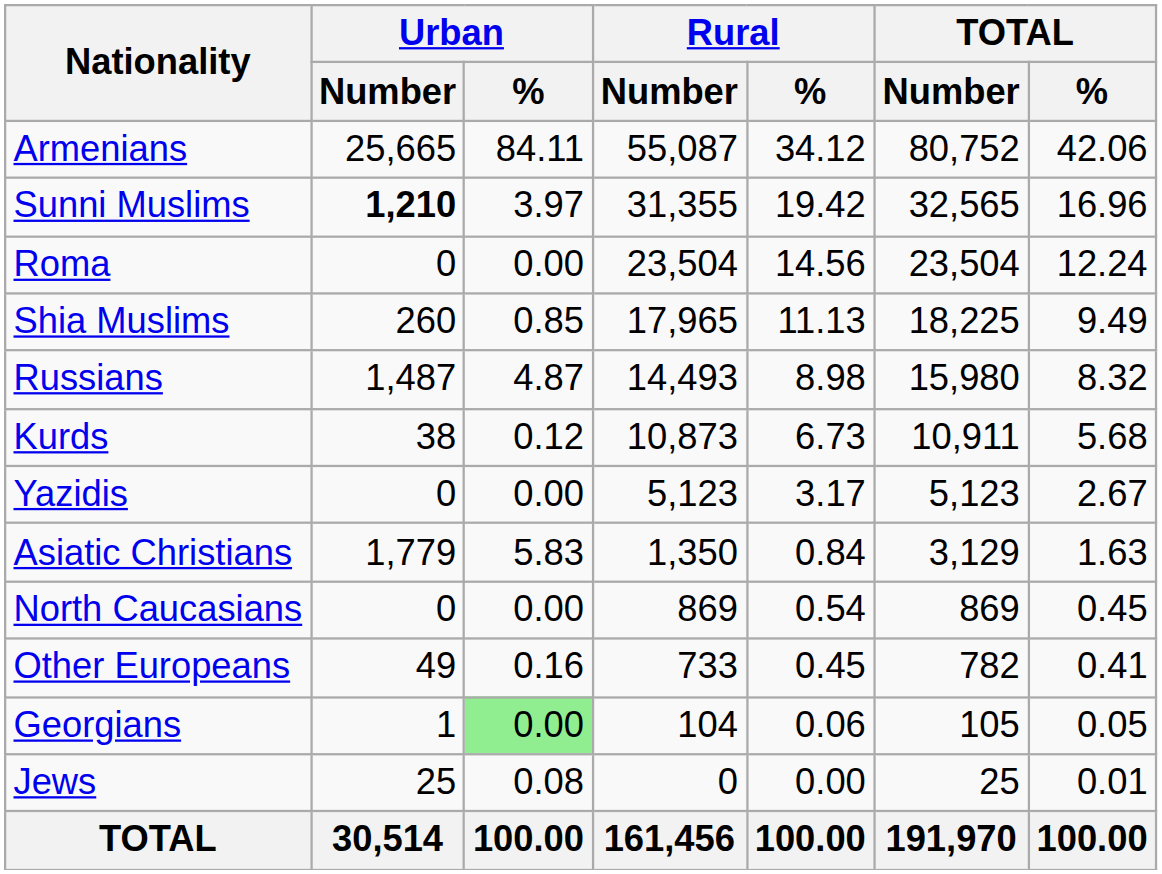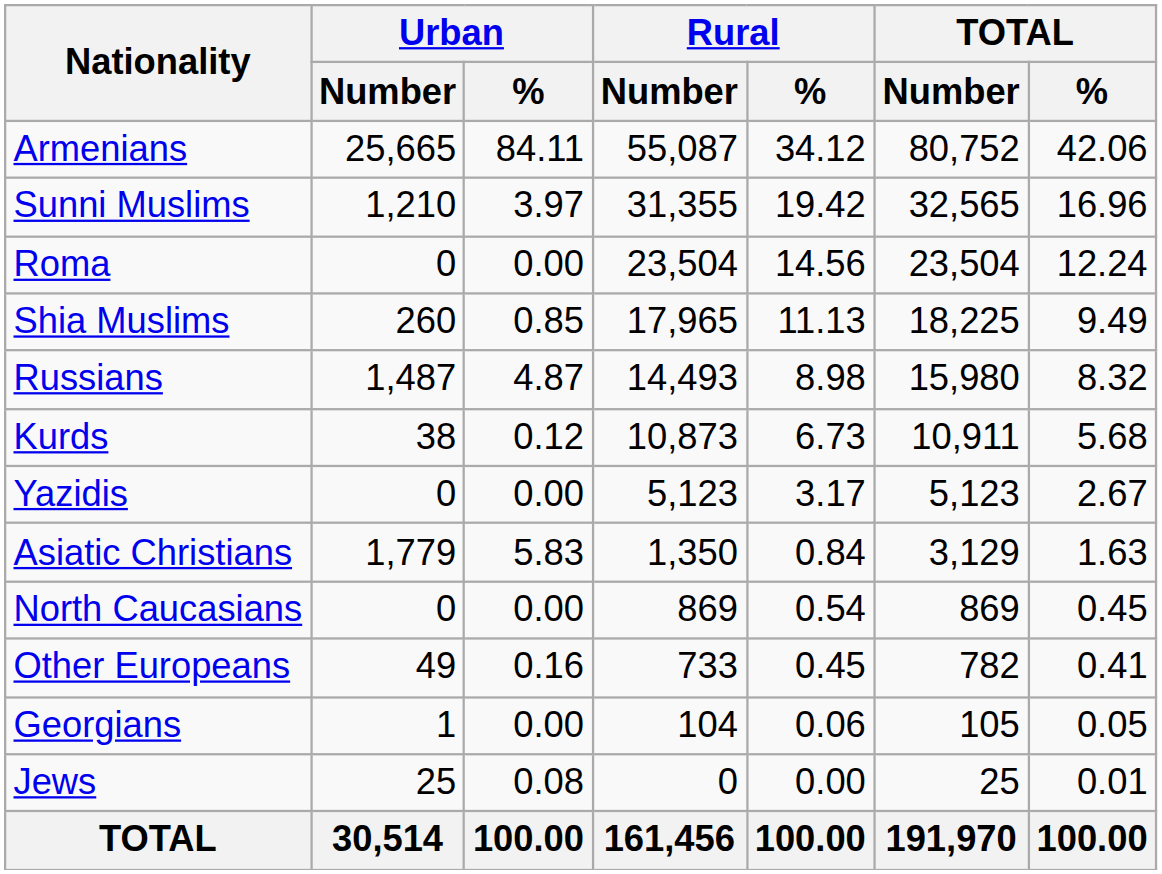(411, 206) bold -> (411, 206) normal
(549, 724) lightgreen background -> (549, 724) no background
